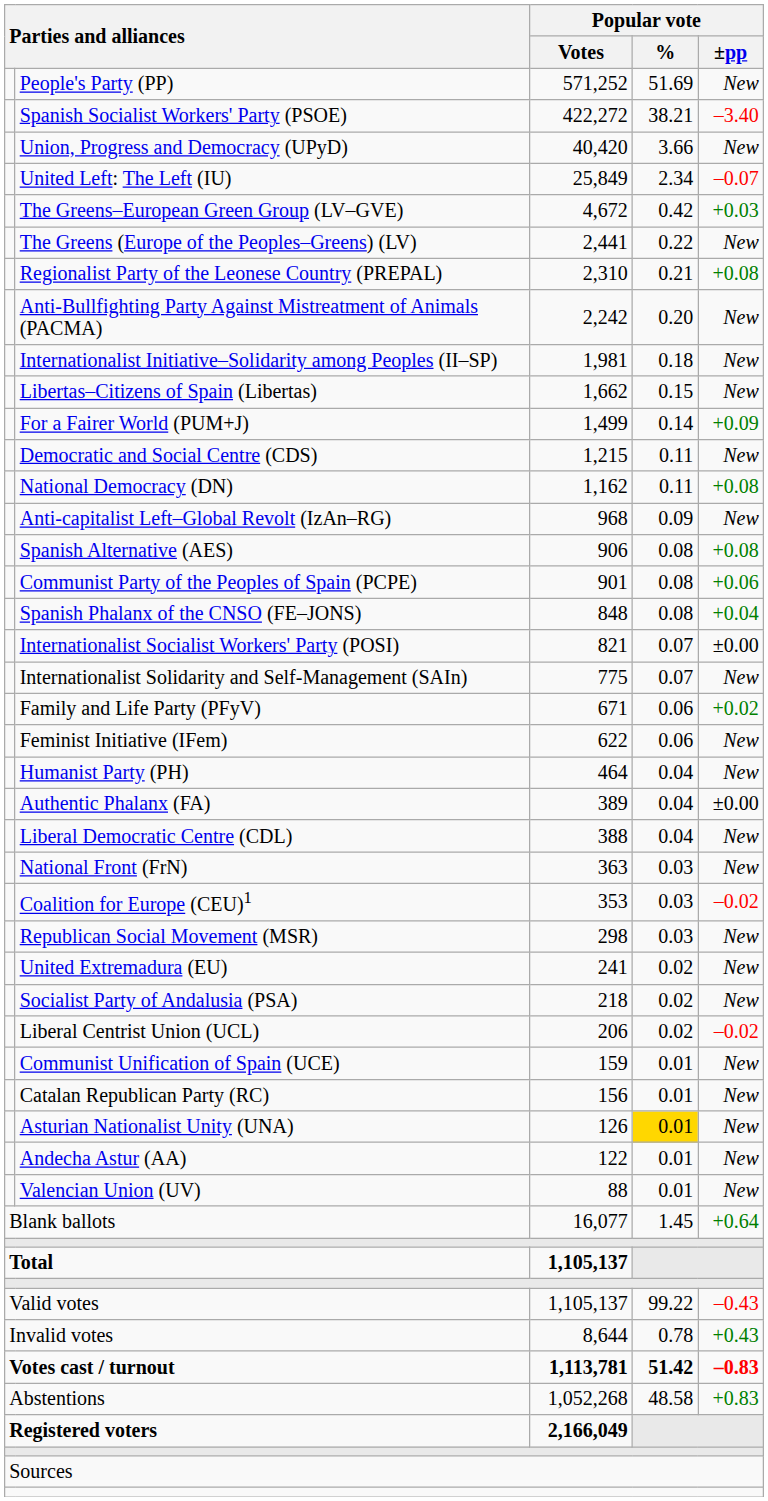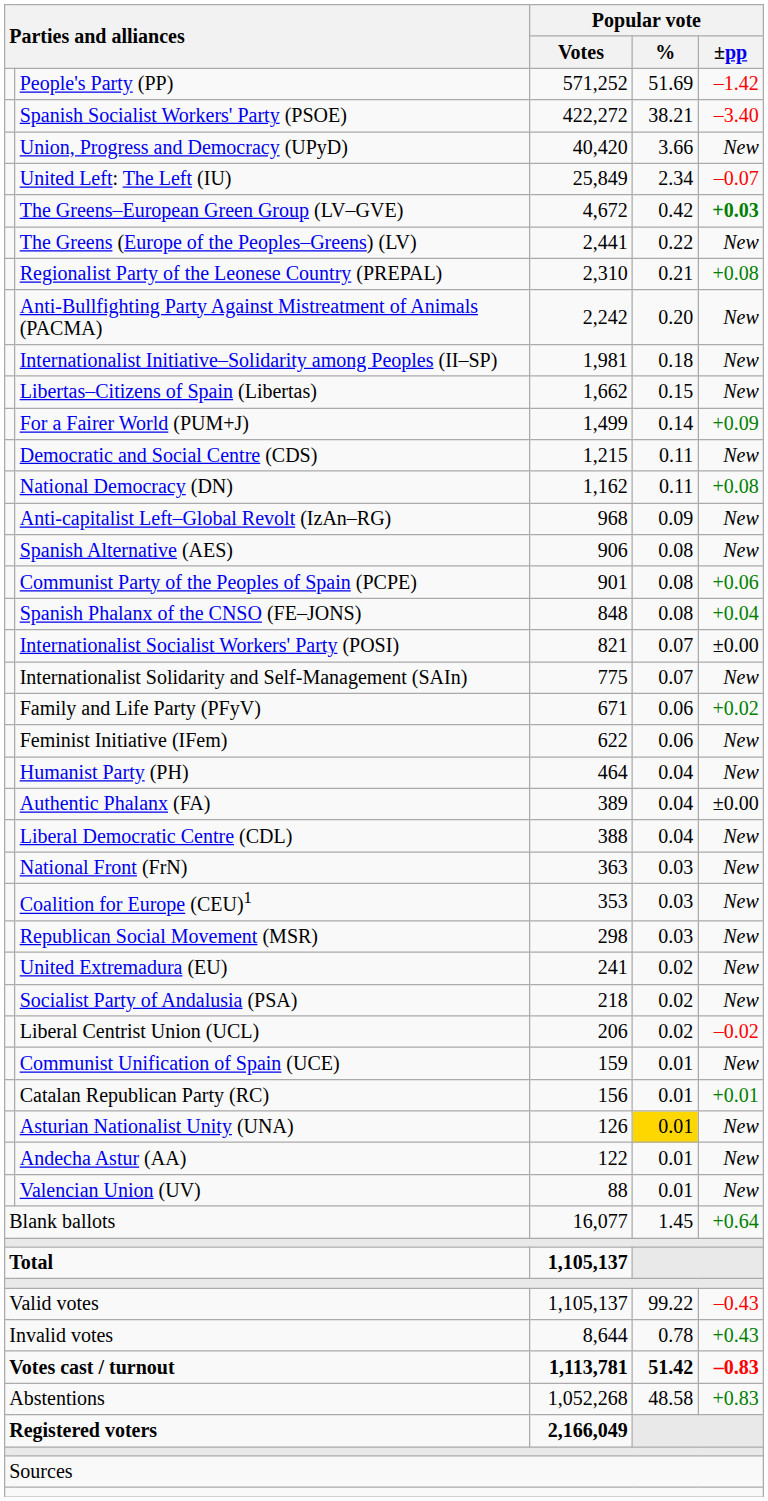(741, 83) New -> (736, 83) –1.42
(736, 210) normal -> (736, 210) bold
(736, 550) +0.08 -> (741, 550) New
(736, 901) –0.02 -> (741, 901) New
(741, 1094) New -> (736, 1094) +0.01
